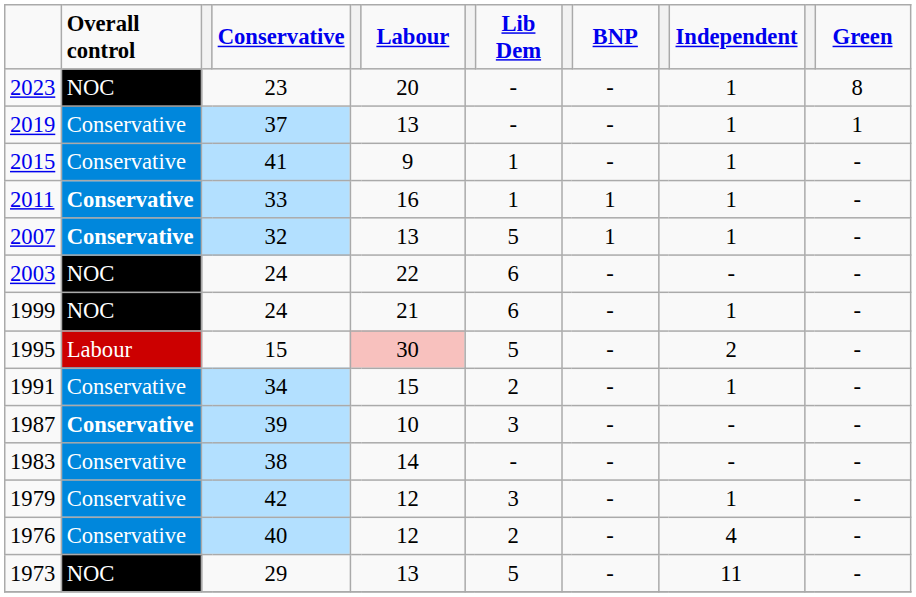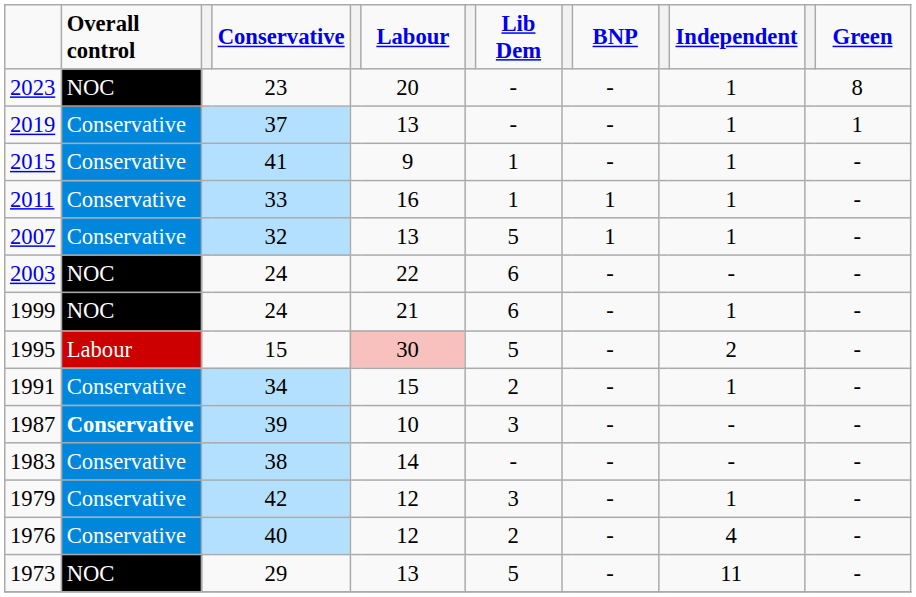(130, 199) bold -> (126, 199) normal
(130, 236) bold -> (126, 236) normal
